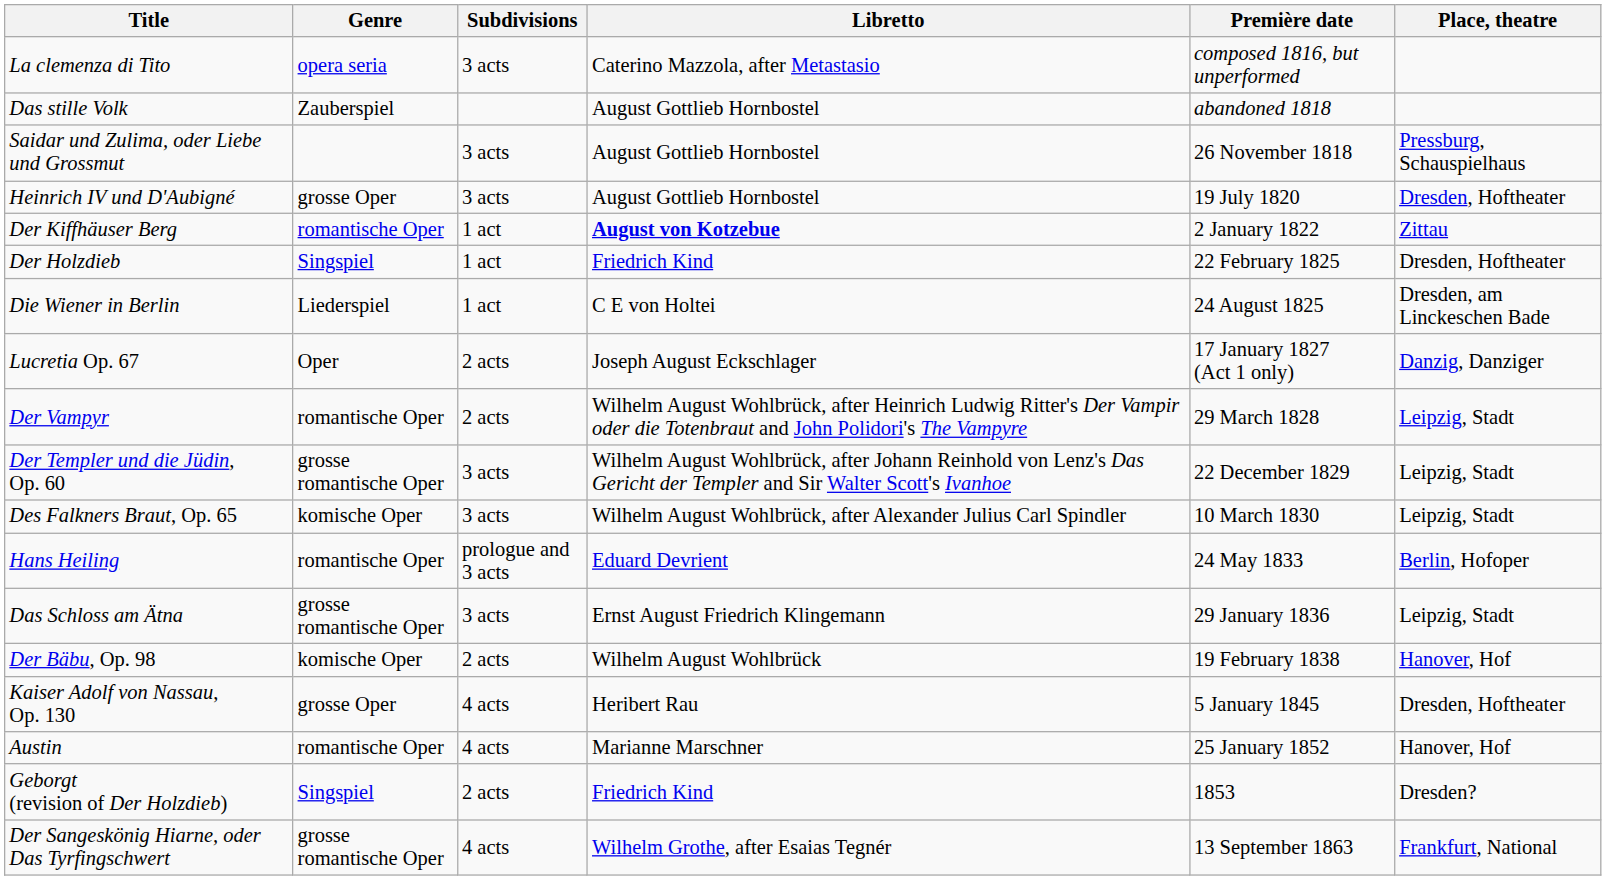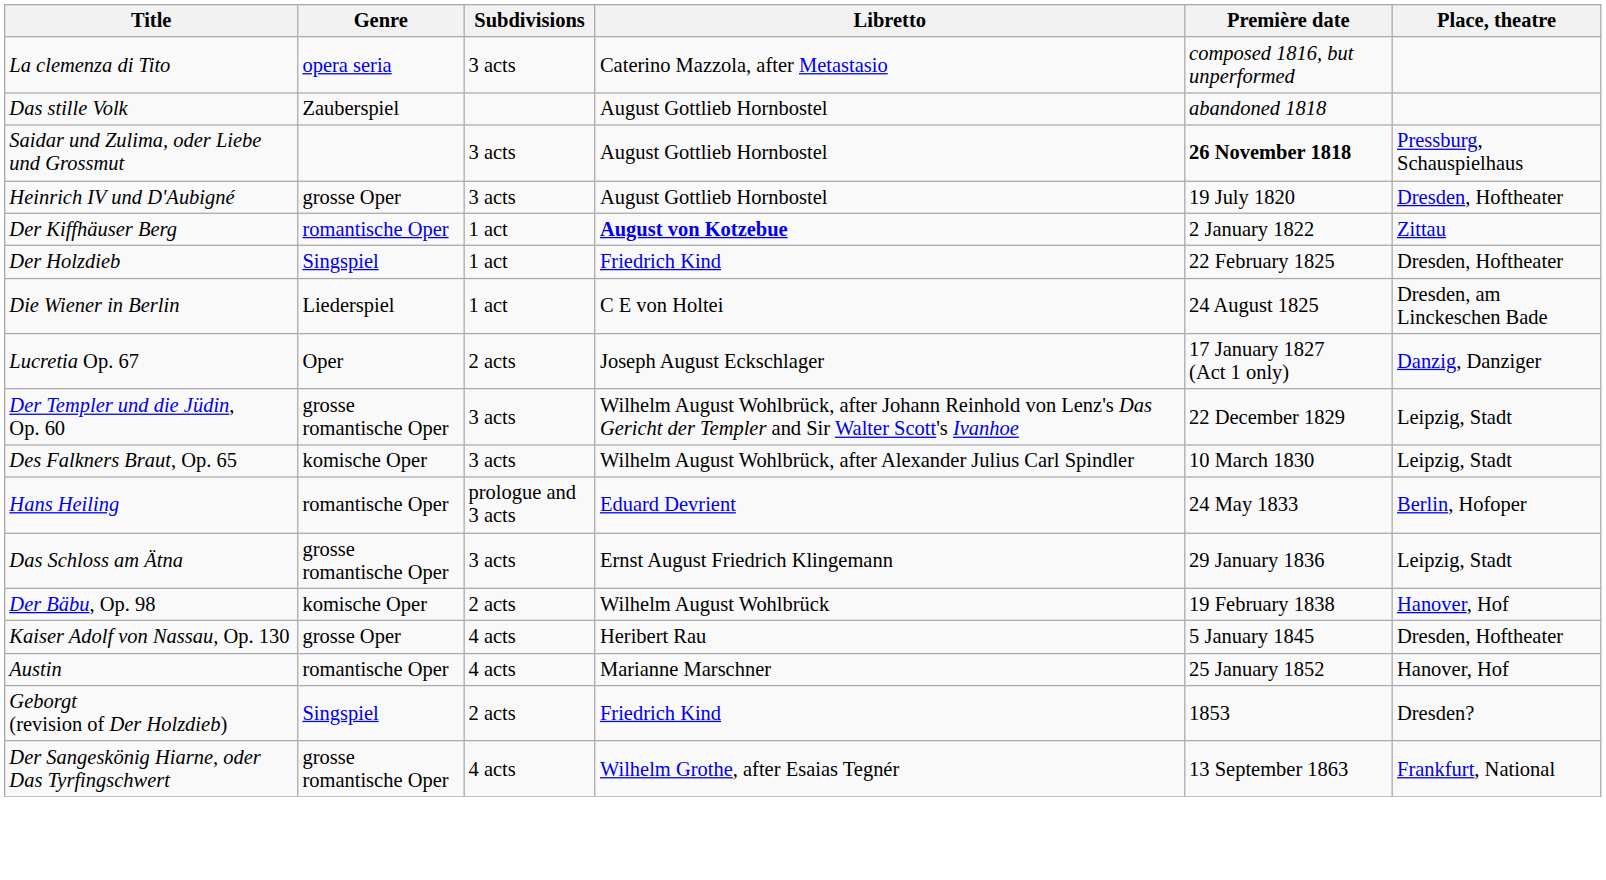(1273, 152) normal -> (1270, 152) bold
- row: (59, 416)
